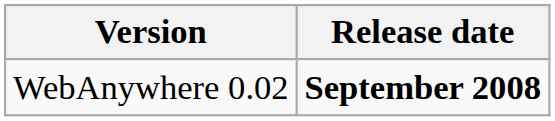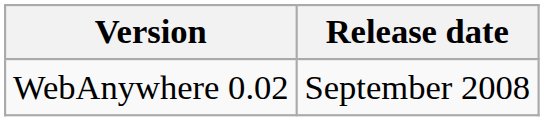(423, 86) bold -> (417, 86) normal
